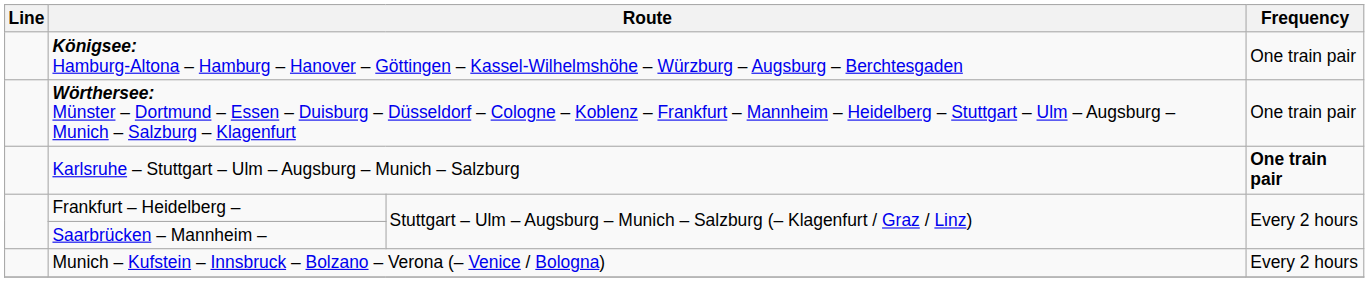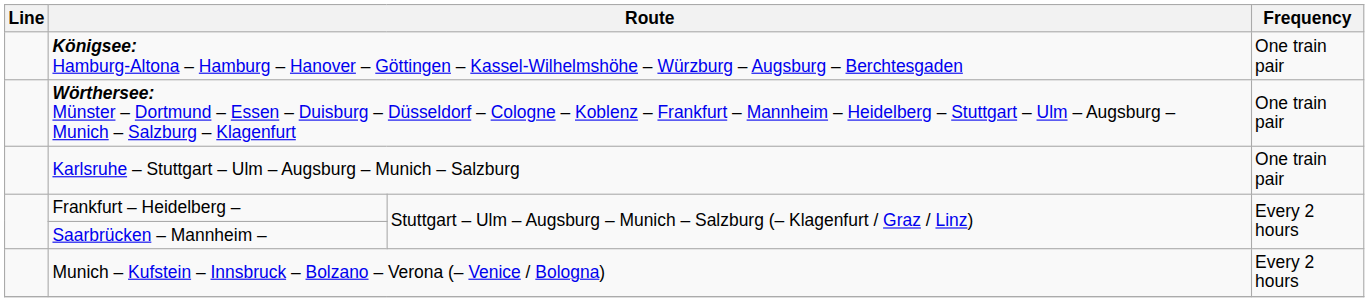(1289, 169) bold -> (1291, 169) normal
